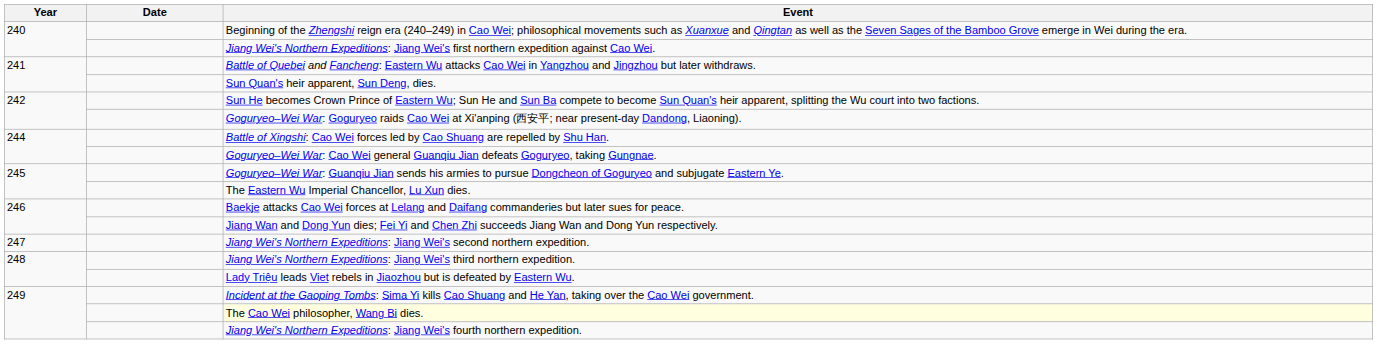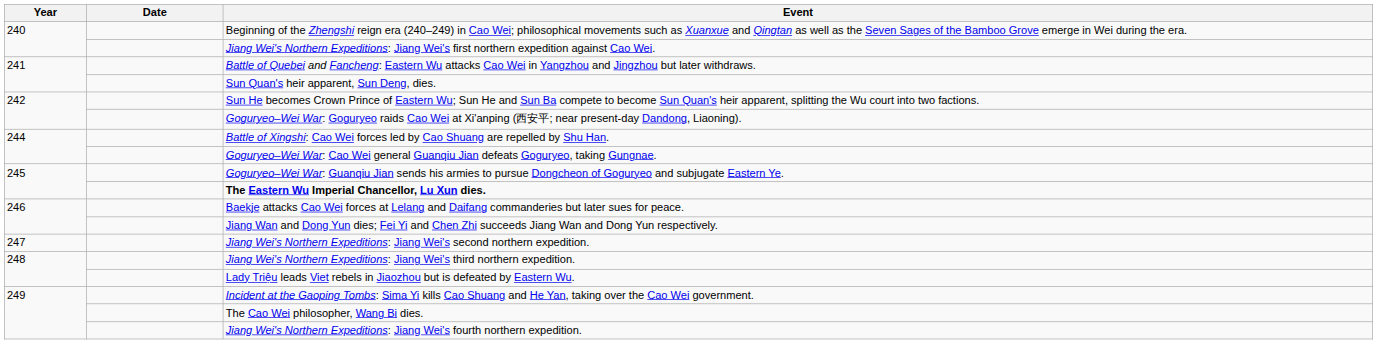(348, 190) normal -> (356, 190) bold
(325, 312) lightyellow background -> (325, 312) no background
